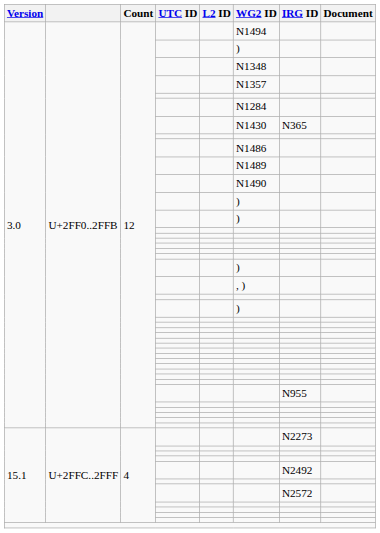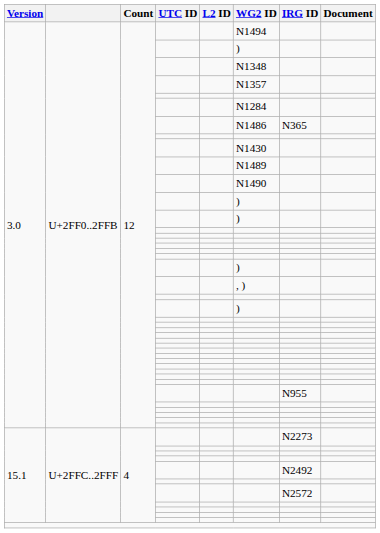(251, 125) N1430 -> (251, 125) N1486
(251, 148) N1486 -> (251, 148) N1430
